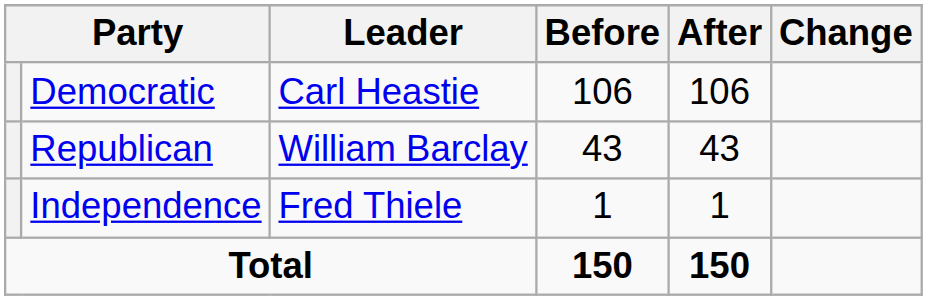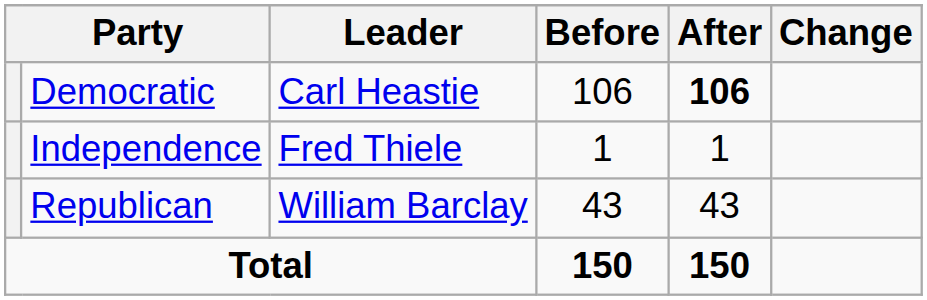(720, 91) normal -> (720, 91) bold
rows swapped: (122, 149) <-> (146, 206)
